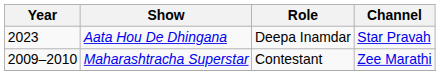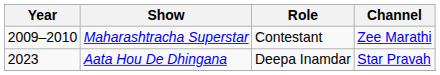rows swapped: (166, 59) <-> (155, 37)
